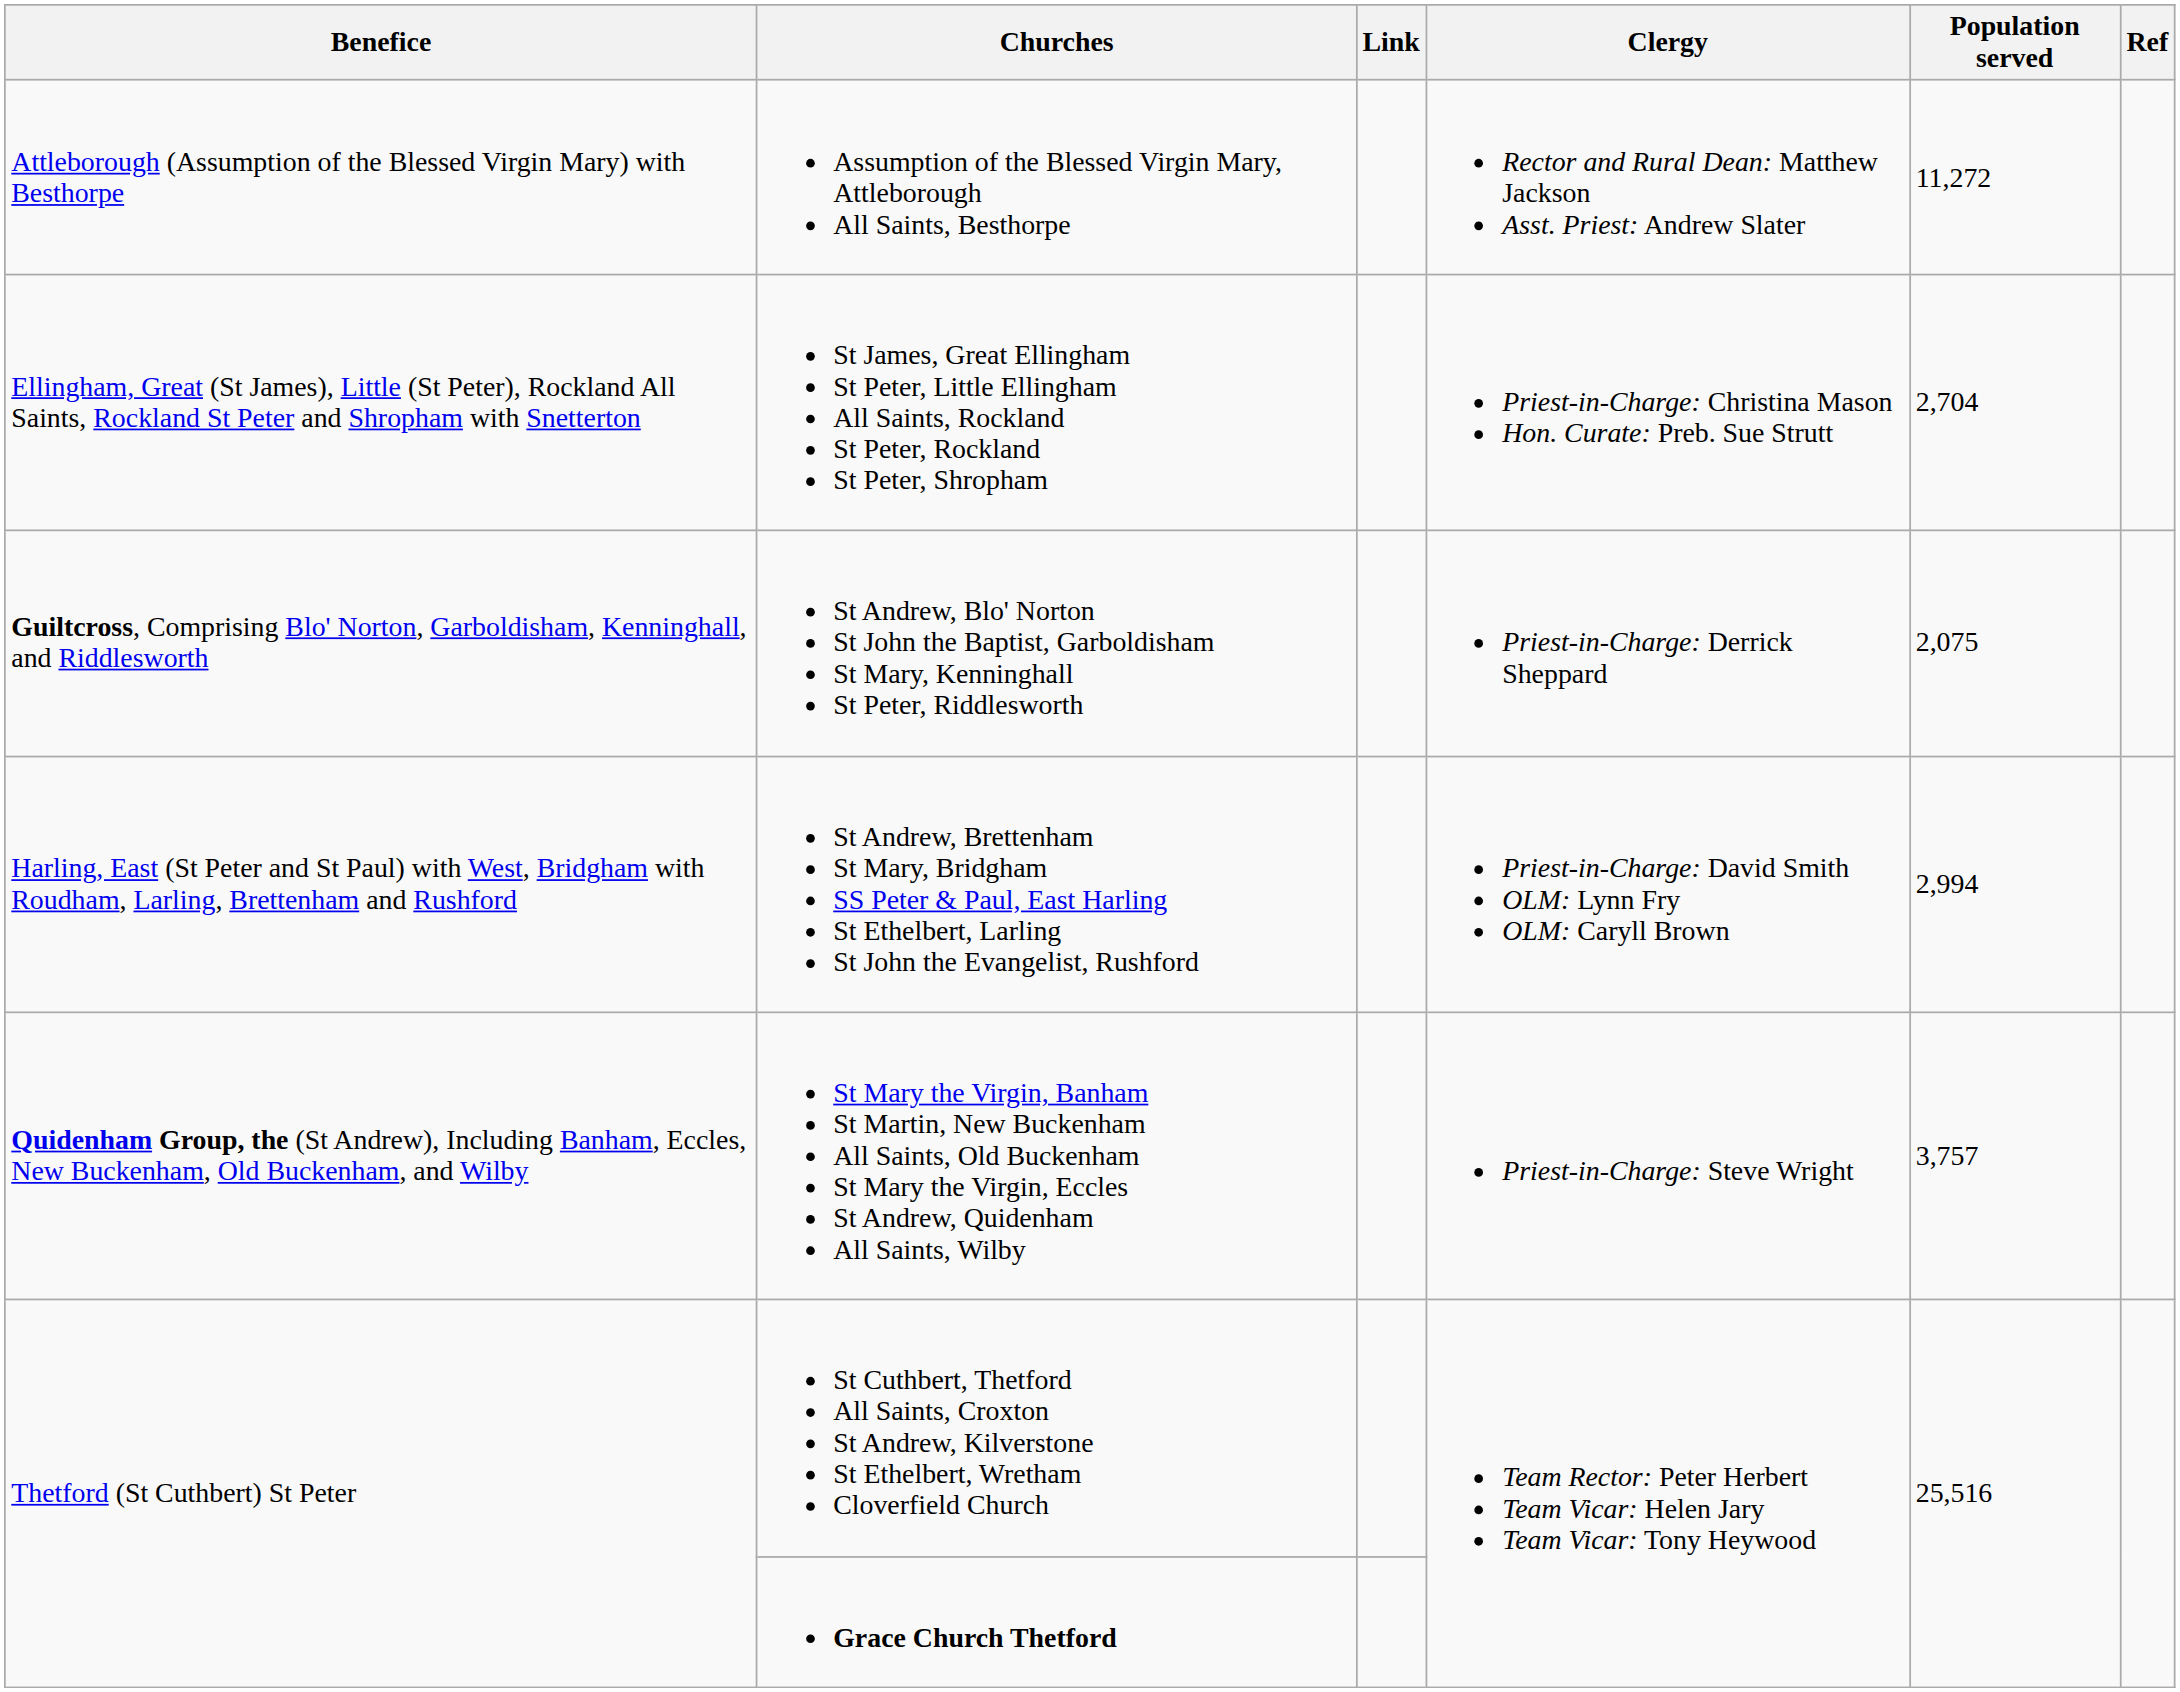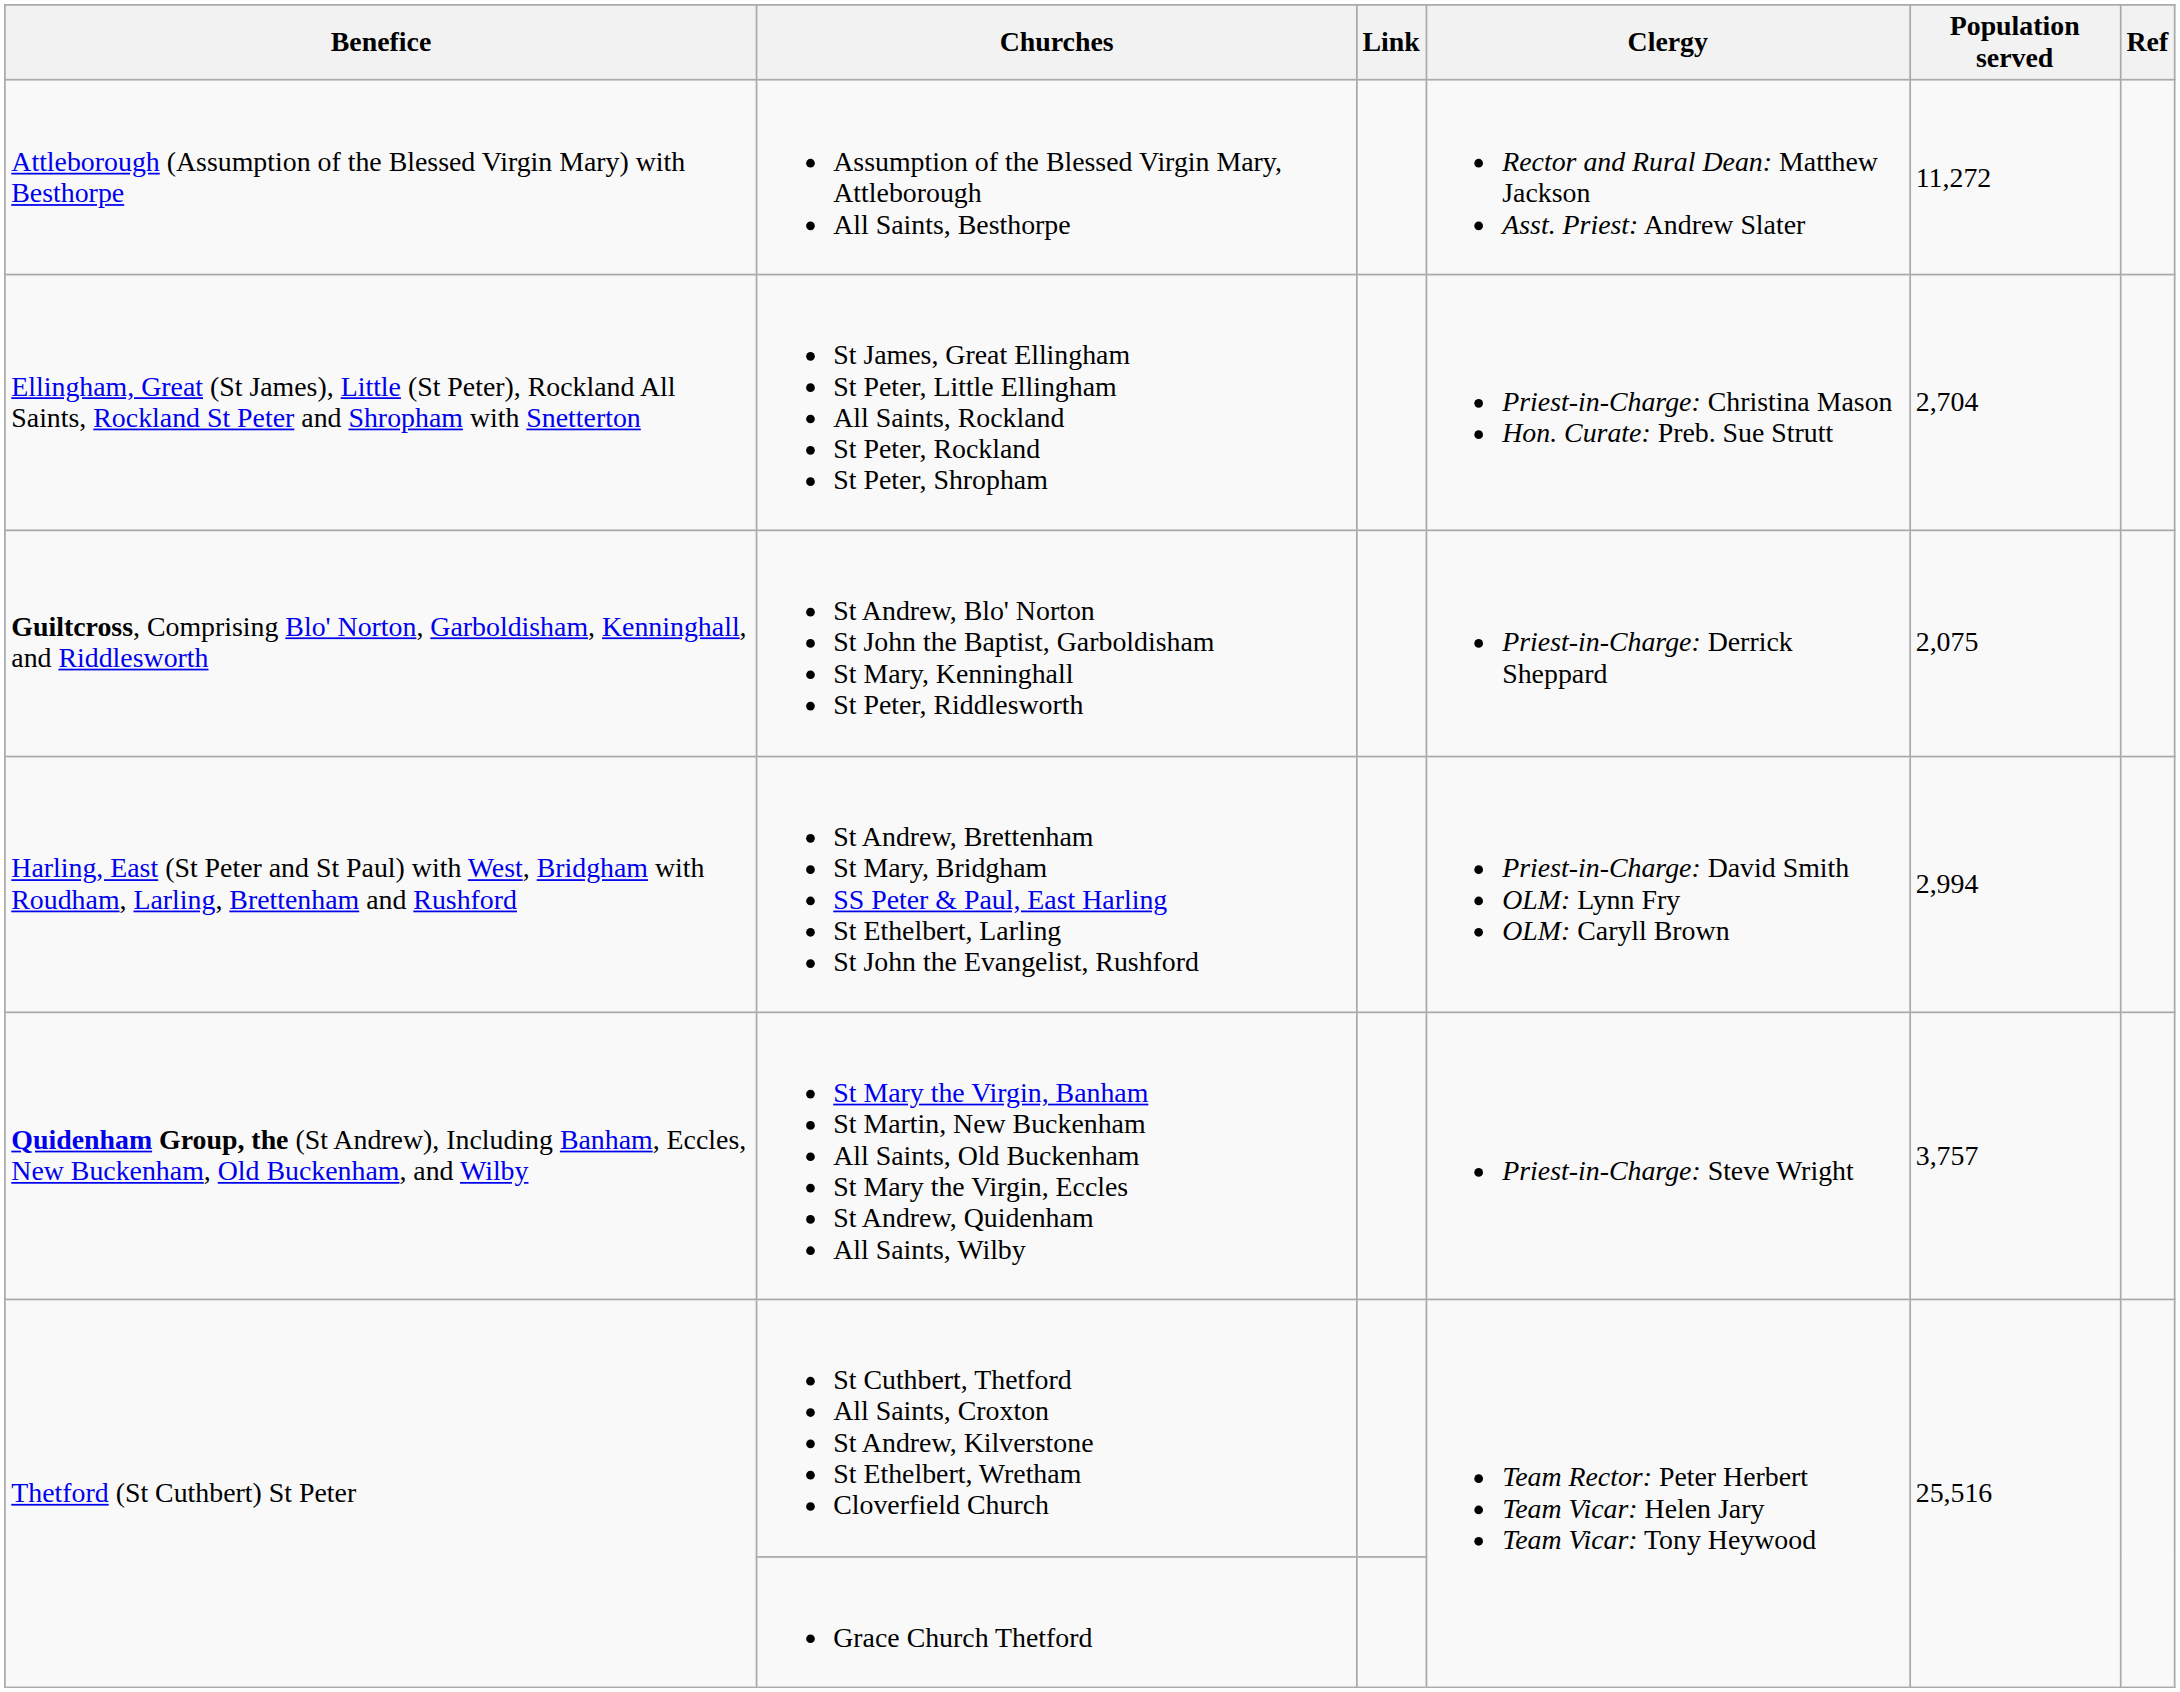(1057, 1638) bold -> (1057, 1638) normal
